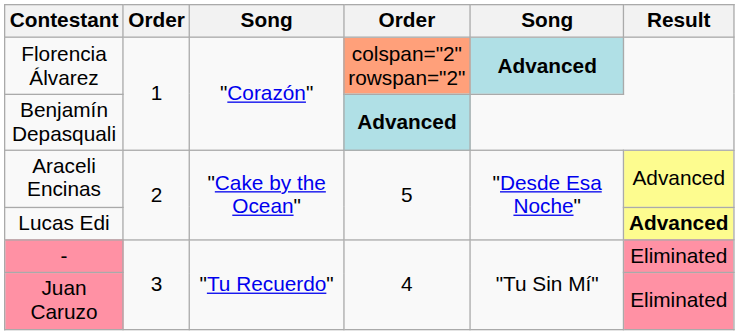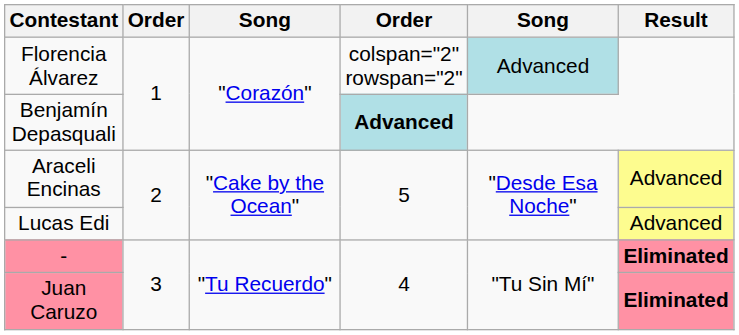(407, 65) lightsalmon background -> (404, 65) no background
(547, 65) bold -> (543, 65) normal
(679, 223) bold -> (676, 223) normal
(679, 256) normal -> (676, 256) bold
(679, 300) normal -> (676, 300) bold
